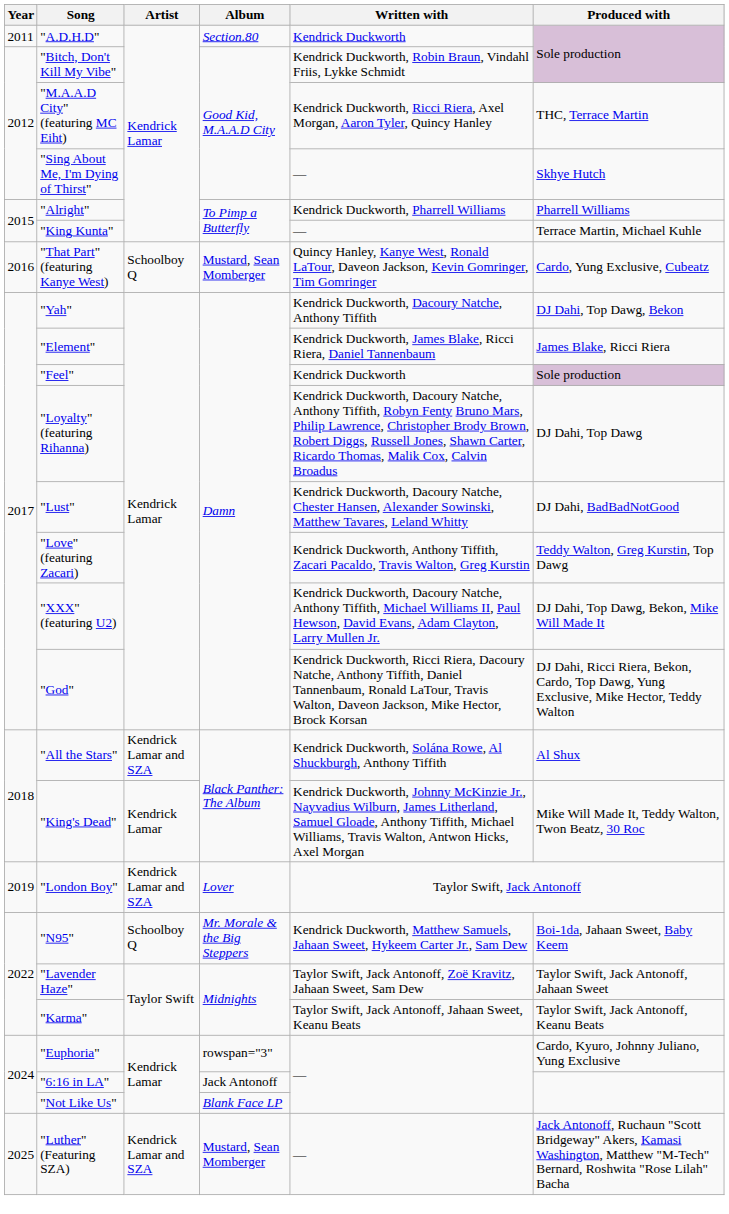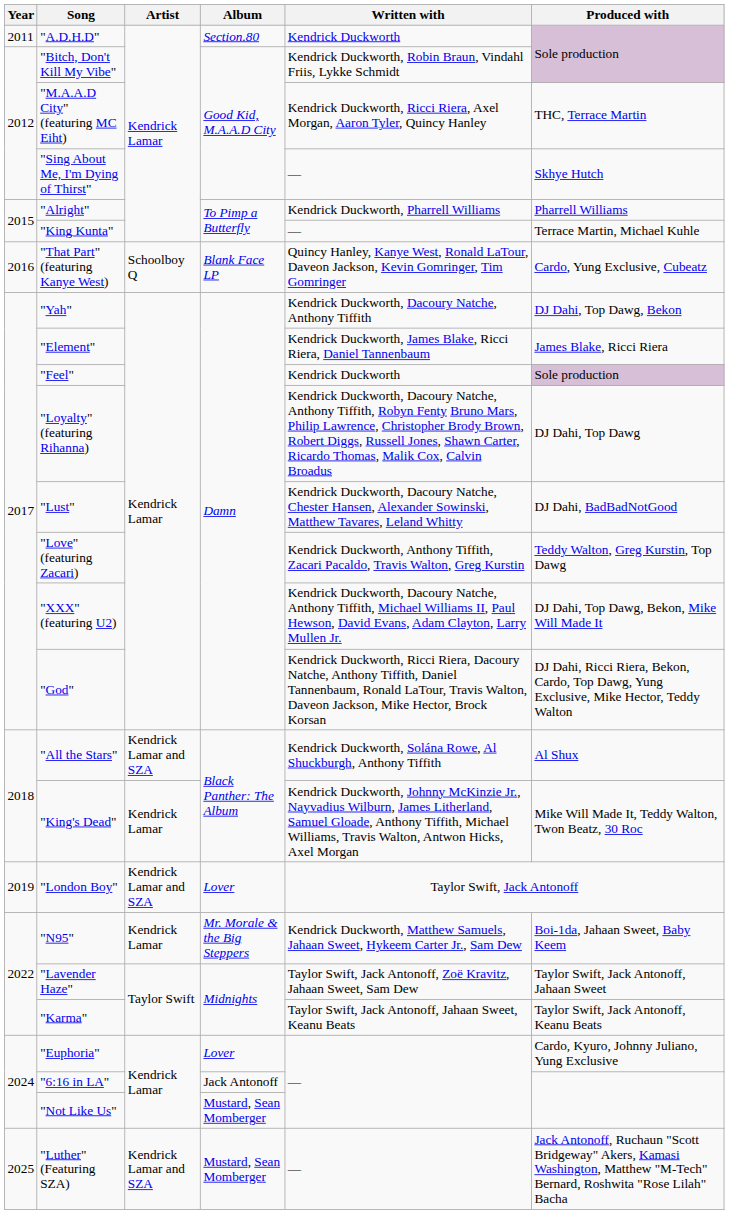(241, 267) Mustard, Sean Momberger -> (234, 267) Blank Face LP
(156, 938) Schoolboy Q -> (153, 938) Kendrick Lamar
(238, 1053) rowspan="3" -> (219, 1053) Lover
(242, 1103) Blank Face LP -> (242, 1110) Mustard, Sean Momberger
